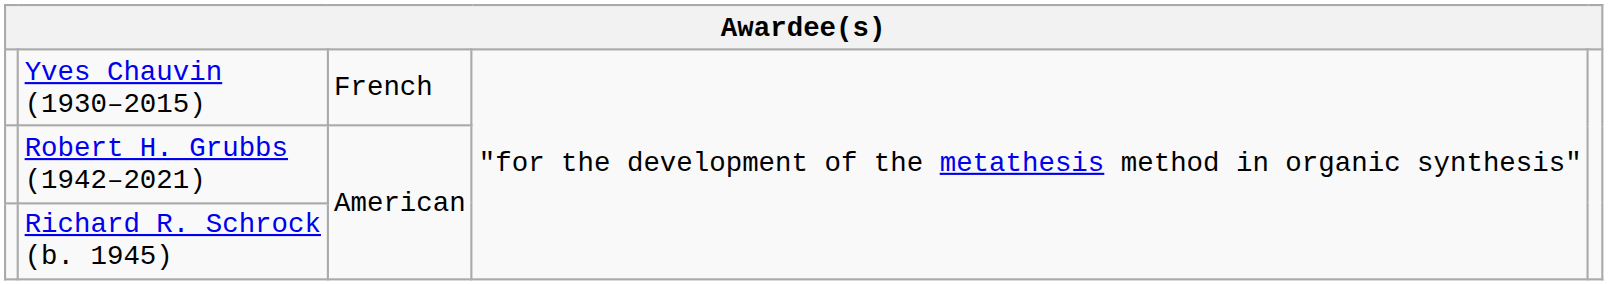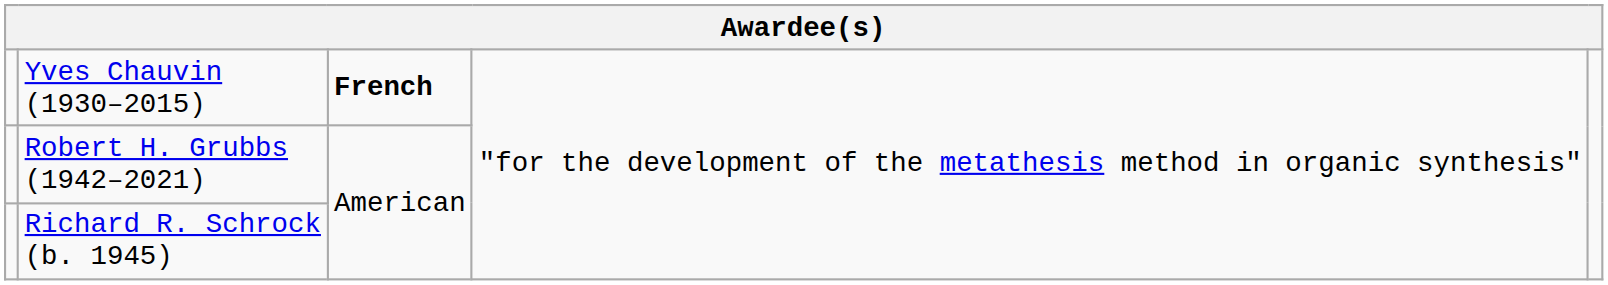(383, 88) normal -> (383, 88) bold
